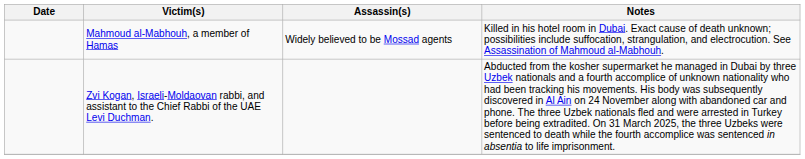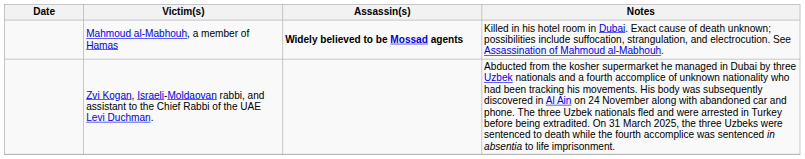(369, 39) normal -> (374, 39) bold
